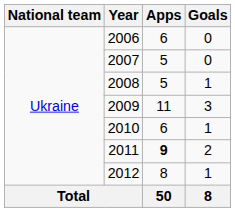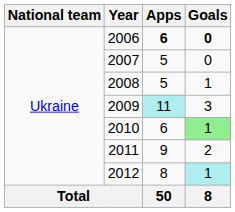(164, 38) normal -> (164, 38) bold
(208, 38) normal -> (208, 38) bold
(164, 106) no background -> (164, 106) paleturquoise background
(208, 128) no background -> (208, 128) lightgreen background
(164, 151) bold -> (164, 151) normal
(208, 173) no background -> (208, 173) paleturquoise background
